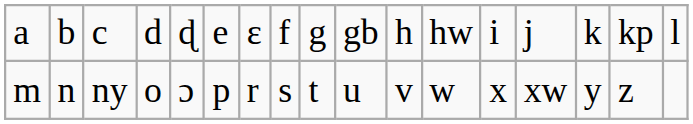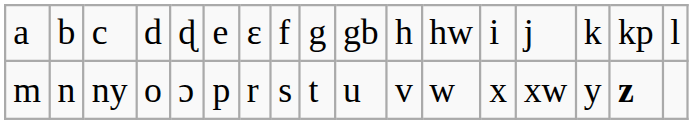(626, 89) normal -> (626, 89) bold
